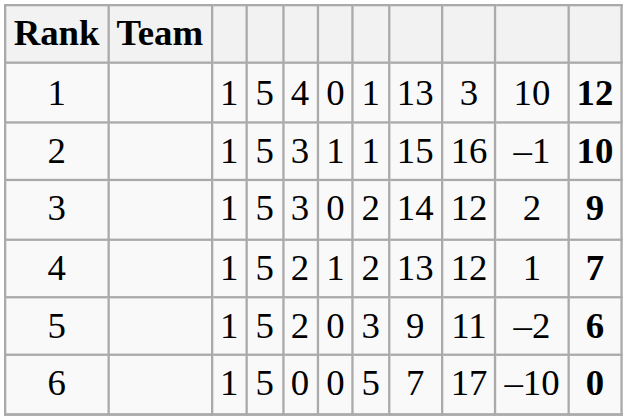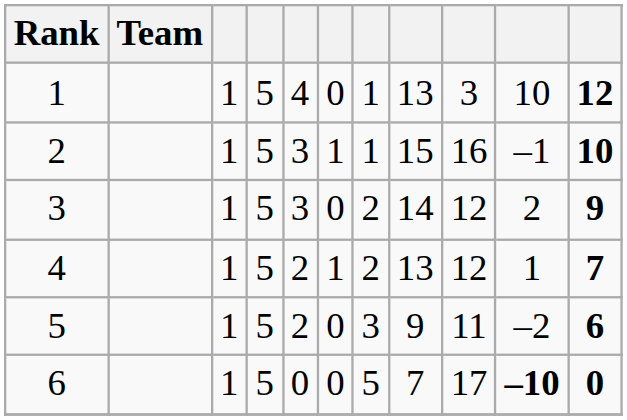(532, 383) normal -> (532, 383) bold
